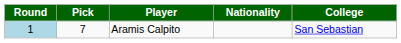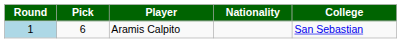(83, 29) 7 -> (83, 29) 6
